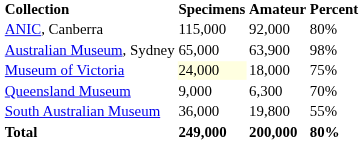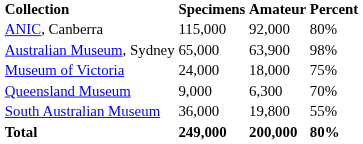(199, 70) lightyellow background -> (199, 70) no background
